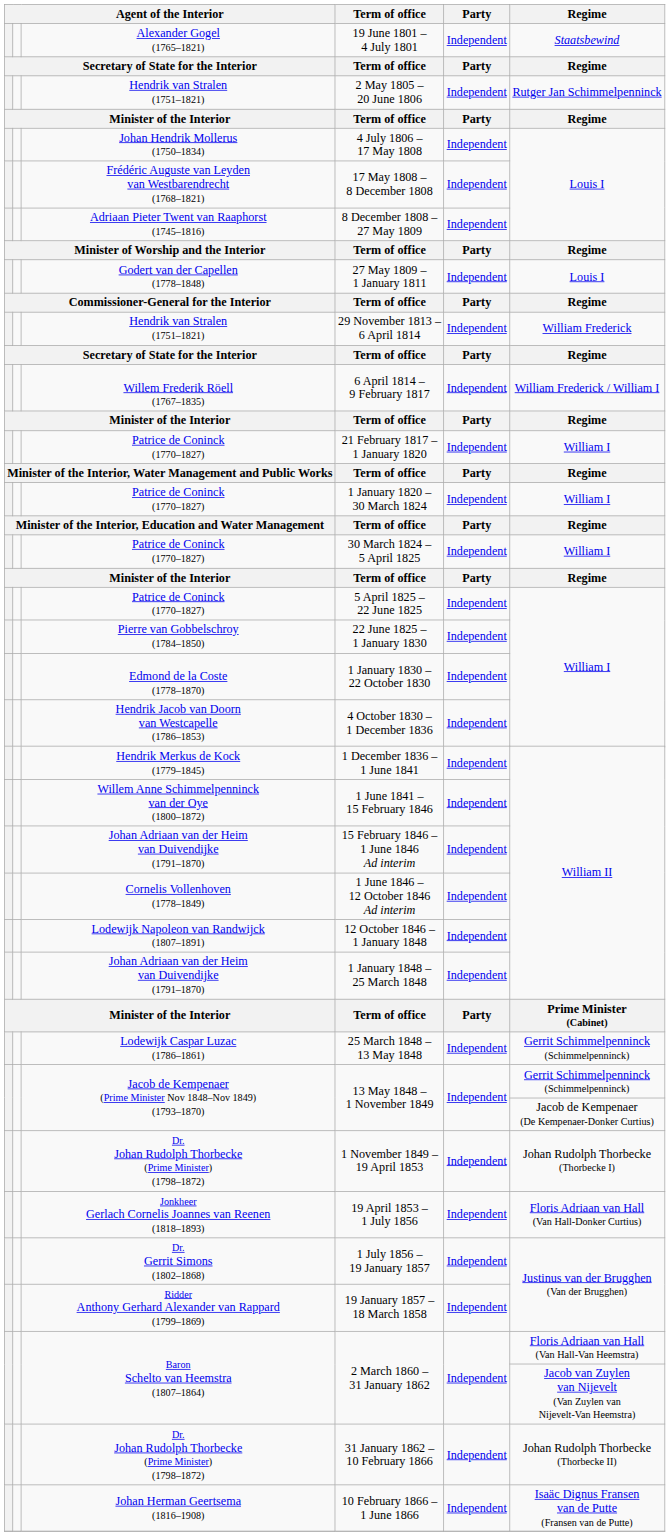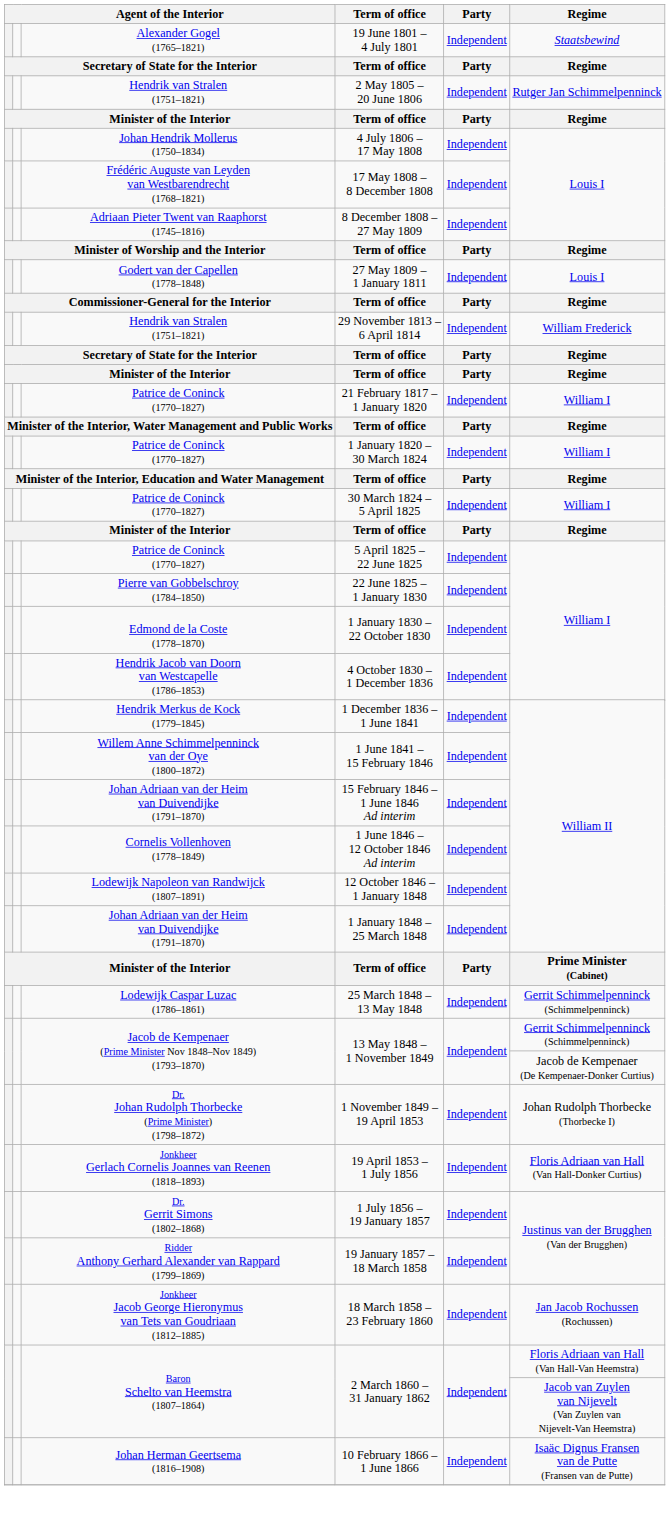- row: (178, 394)
+ row: (178, 1315)
- row: (178, 1455)
